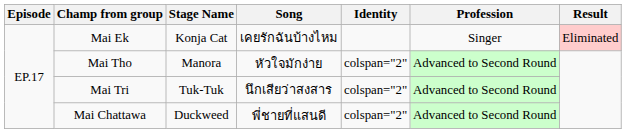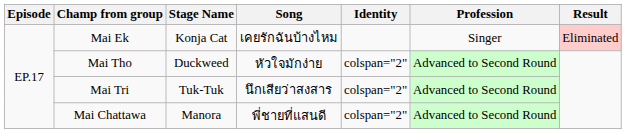(201, 63) Manora -> (201, 63) Duckweed
(201, 115) Duckweed -> (201, 115) Manora
